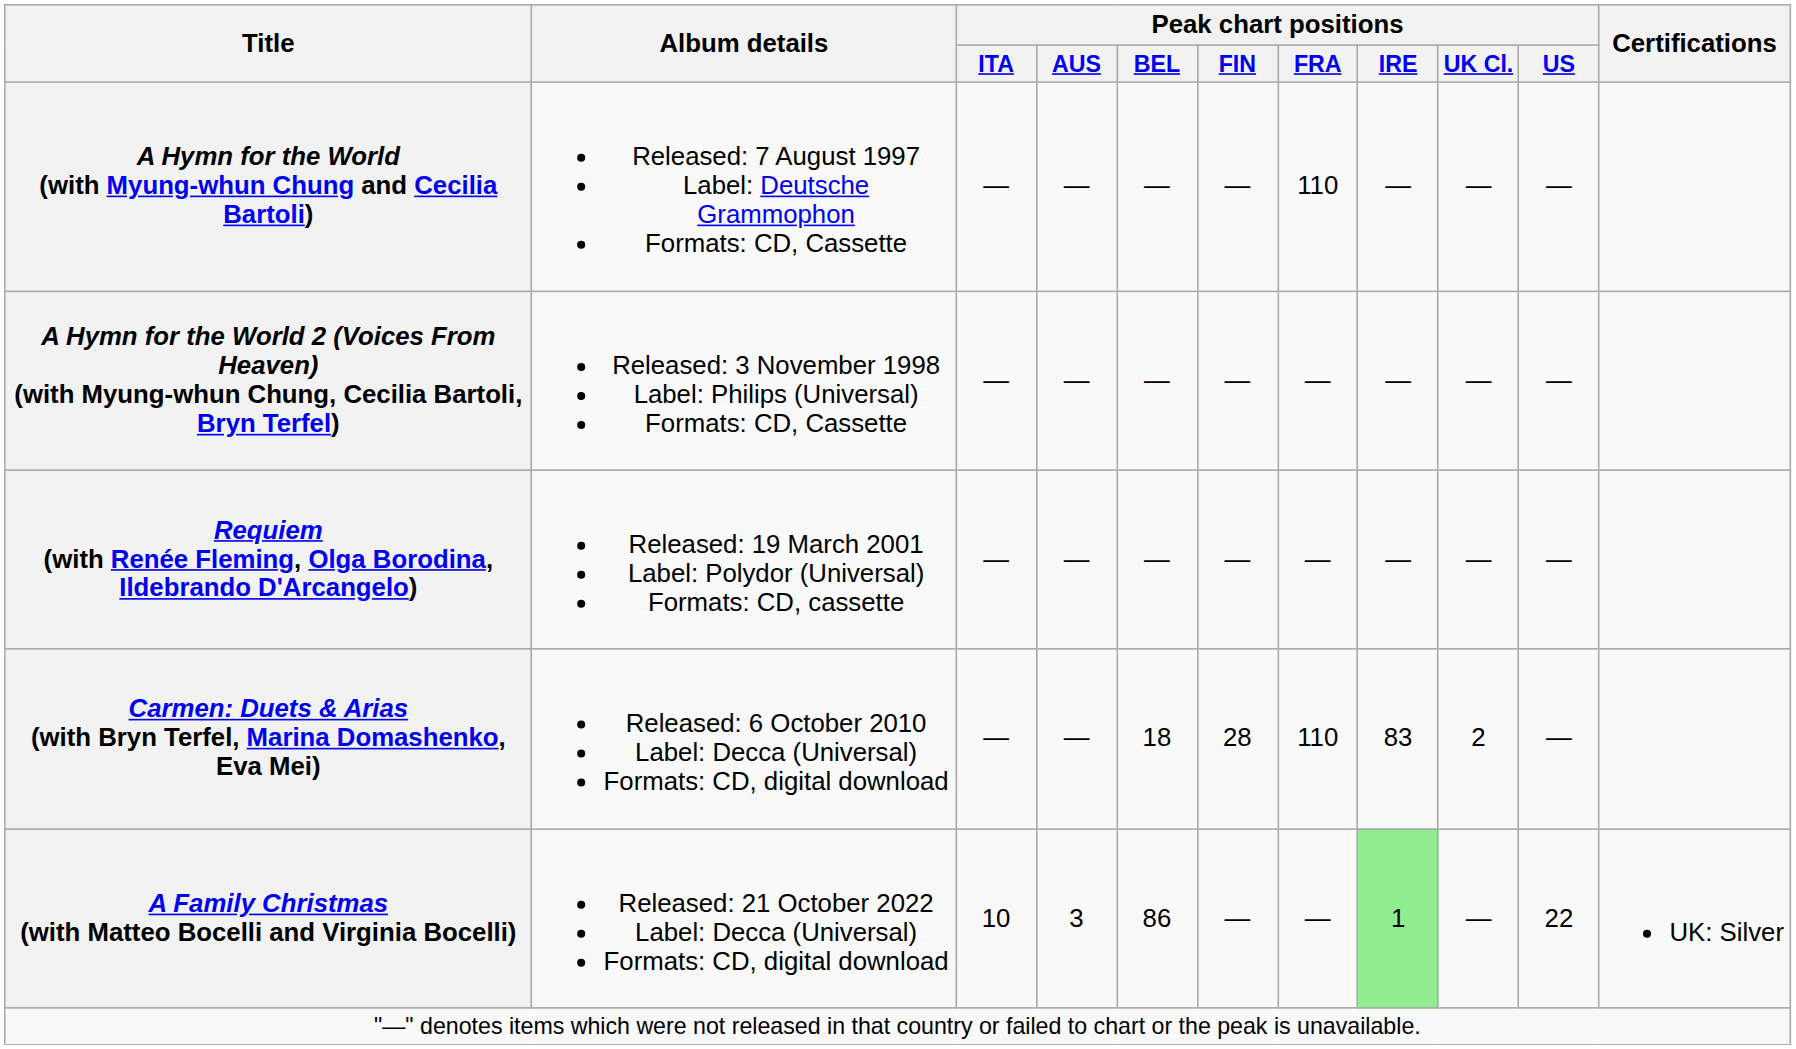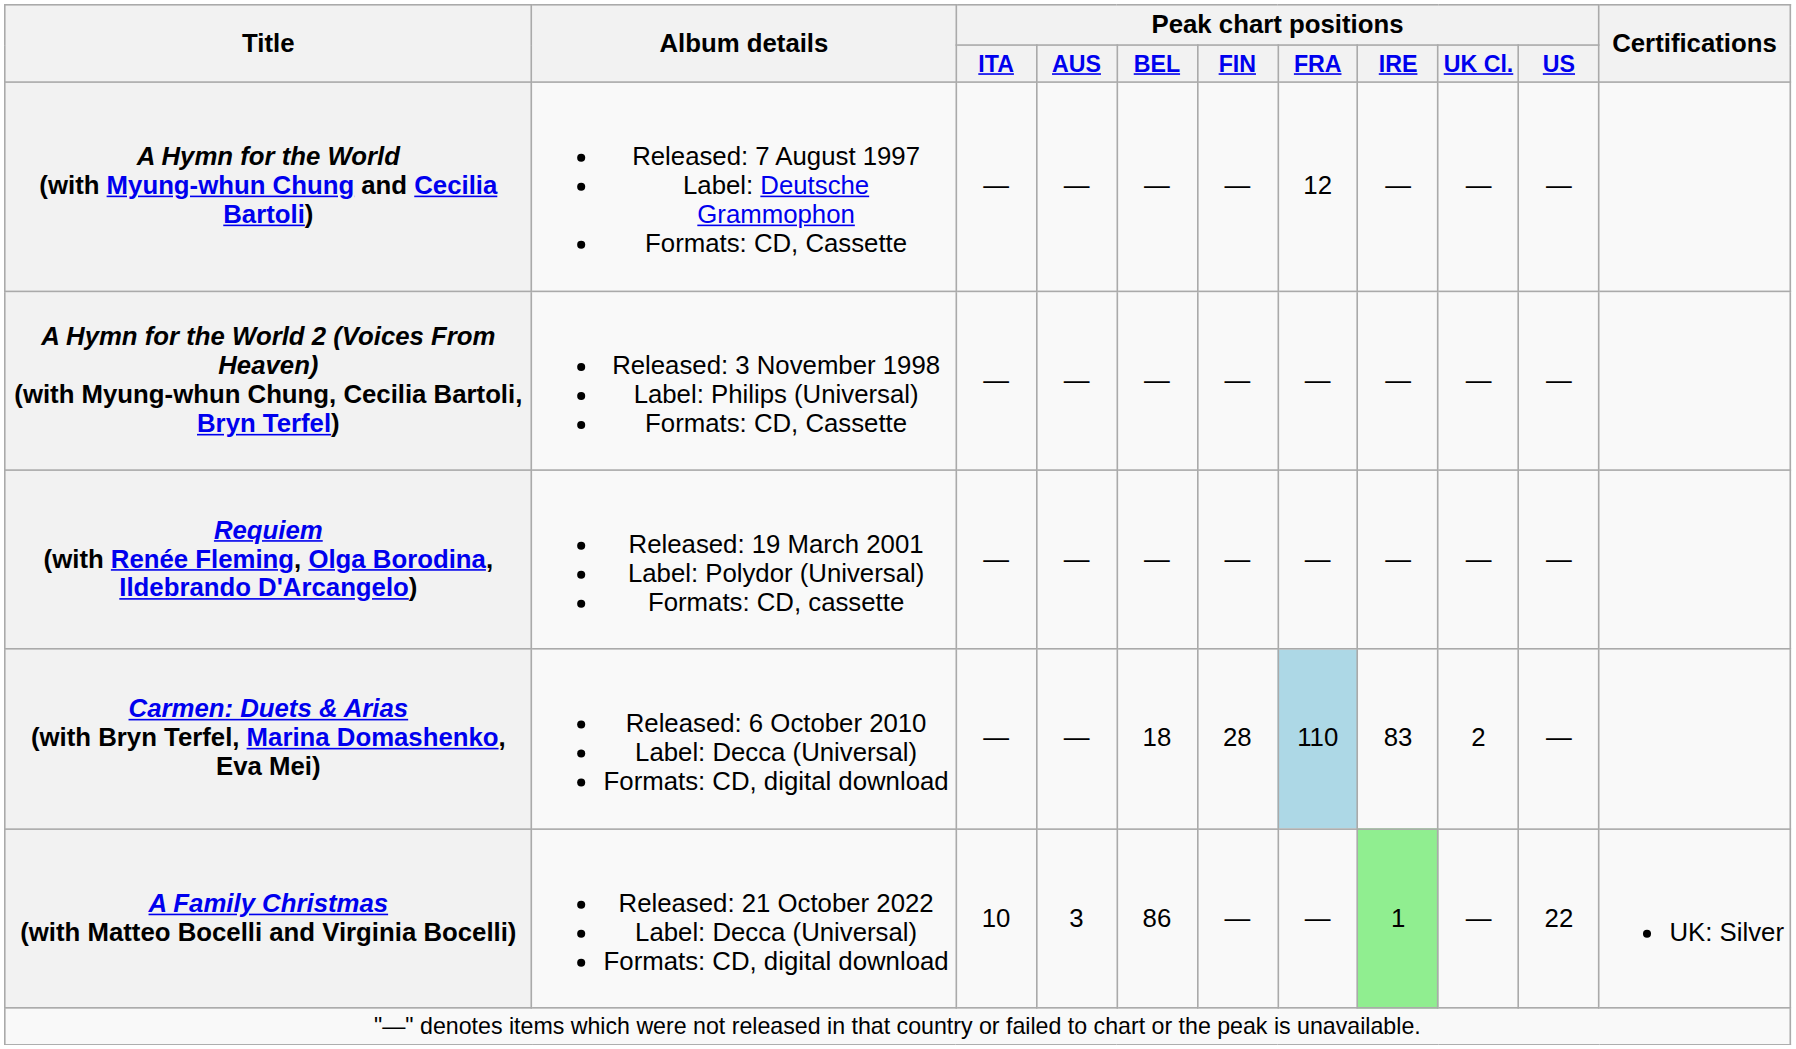(1318, 186) 110 -> (1318, 186) 12
(1318, 738) no background -> (1318, 738) lightblue background
